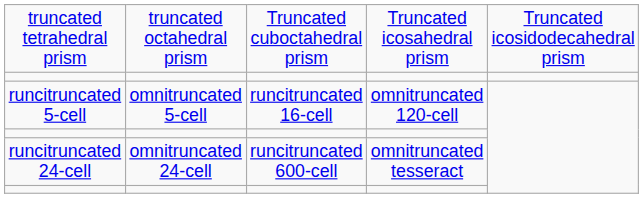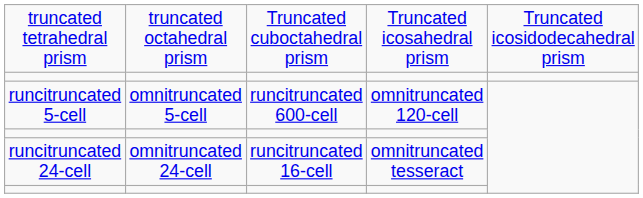(306, 104) runcitruncated 16-cell -> (306, 104) runcitruncated 600-cell
(306, 161) runcitruncated 600-cell -> (306, 161) runcitruncated 16-cell
